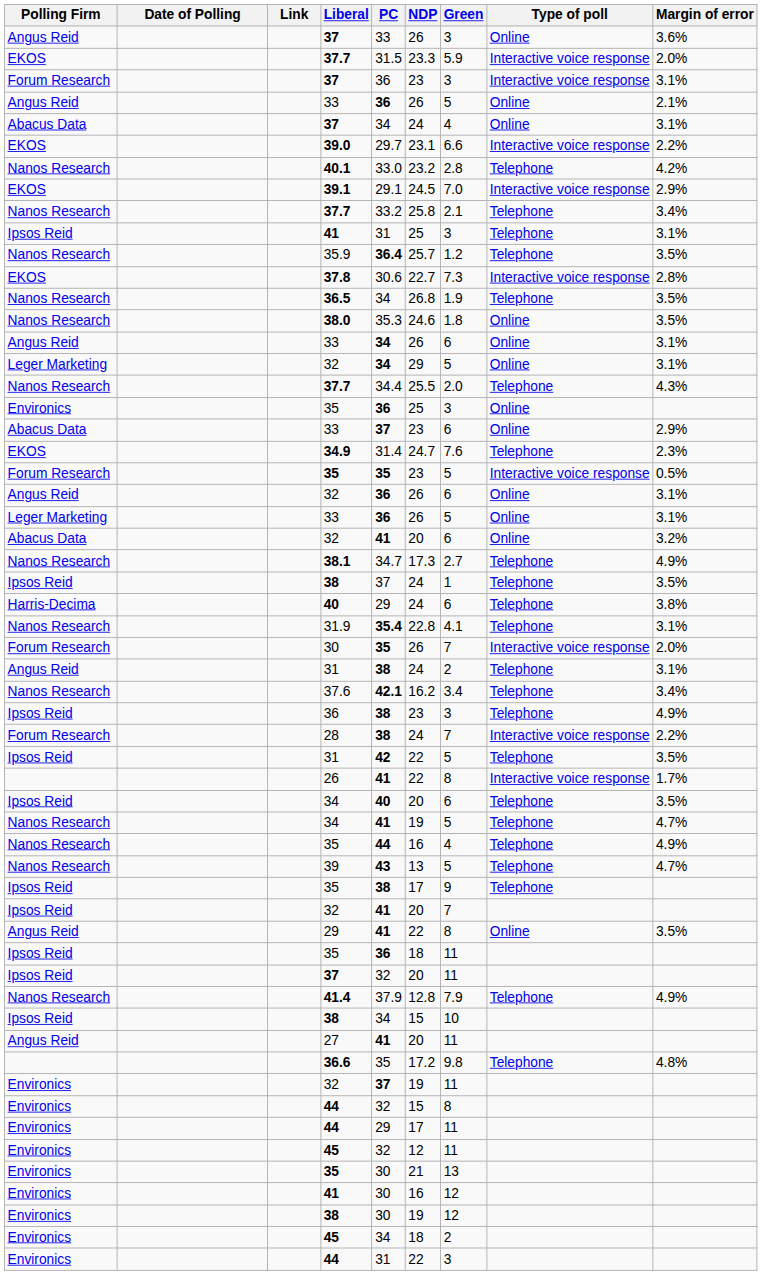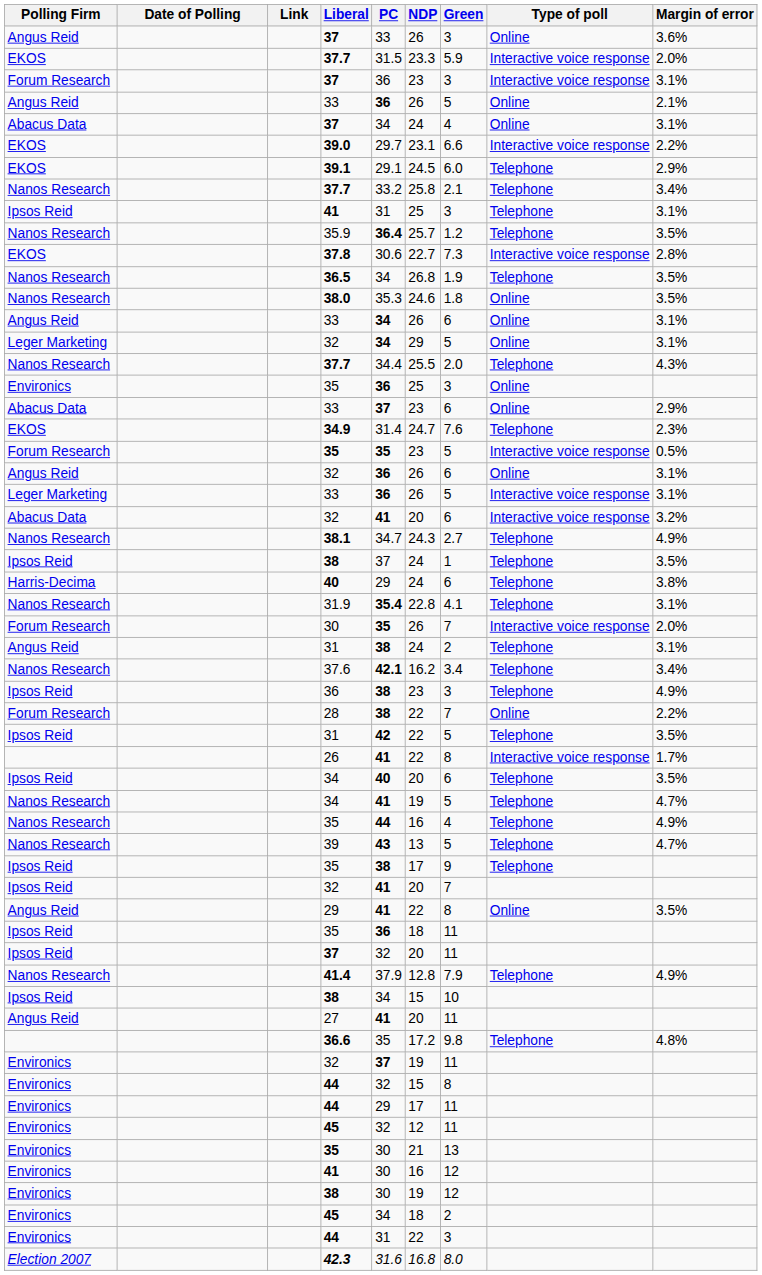- row: (59, 168)
(453, 189) 7.0 -> (453, 168) 6.0
(570, 189) Interactive voice response -> (522, 168) Telephone
(510, 517) Online -> (570, 495) Interactive voice response
(510, 539) Online -> (570, 517) Interactive voice response
(422, 560) 17.3 -> (422, 539) 24.3
(416, 735) 24 -> (416, 713) 22
(570, 735) Interactive voice response -> (510, 713) Online
+ row: (49, 1259)
